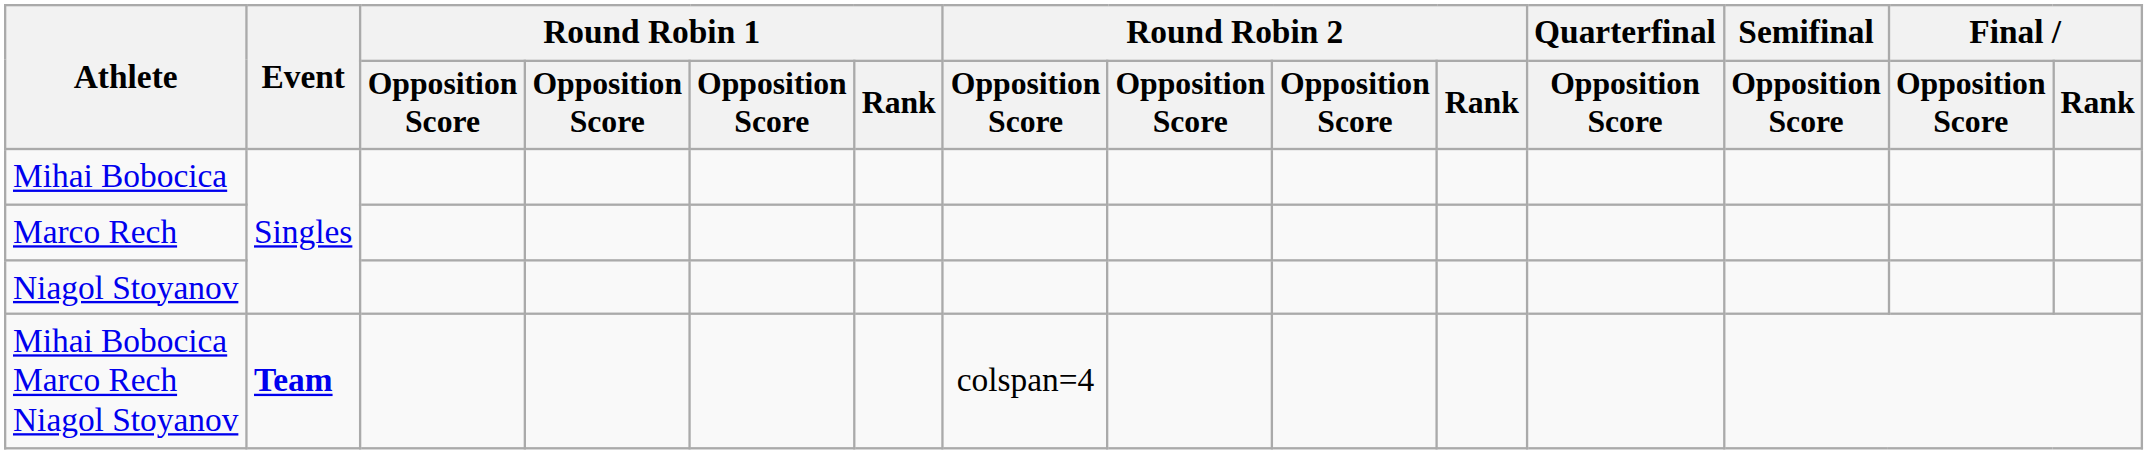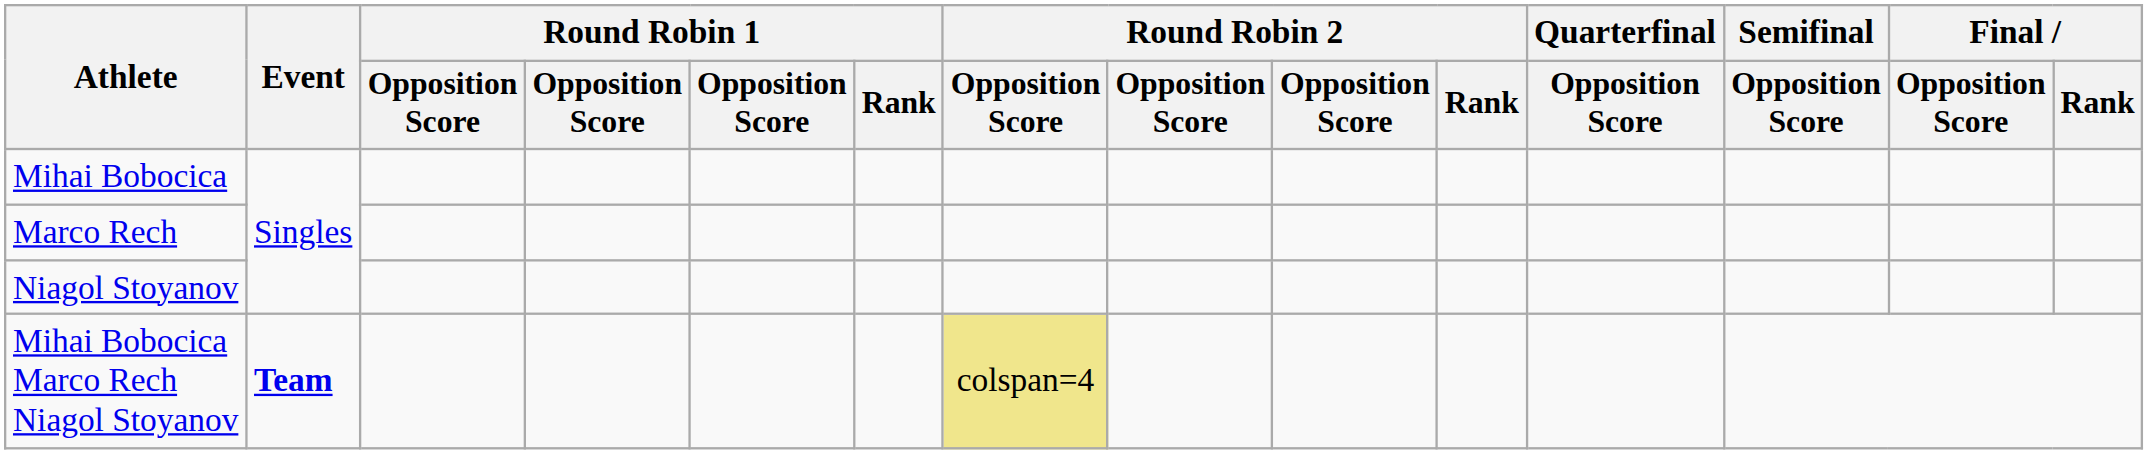(1026, 381) no background -> (1026, 381) khaki background
